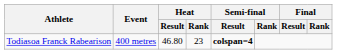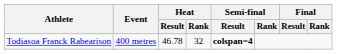(172, 42) 46.80 -> (172, 42) 46.78
(199, 42) 23 -> (199, 42) 32
